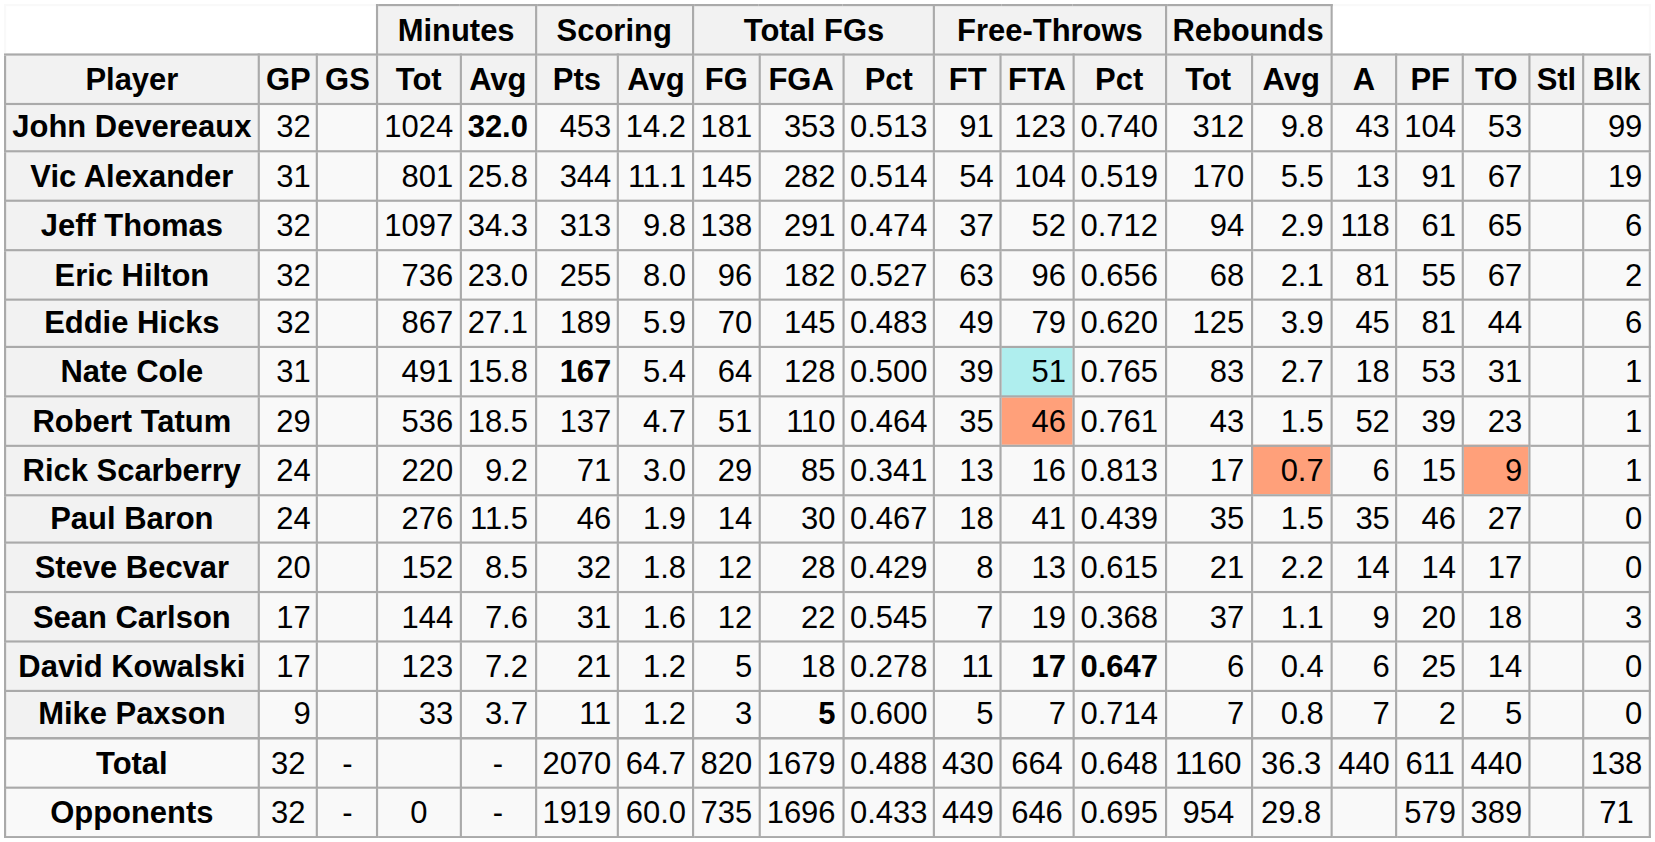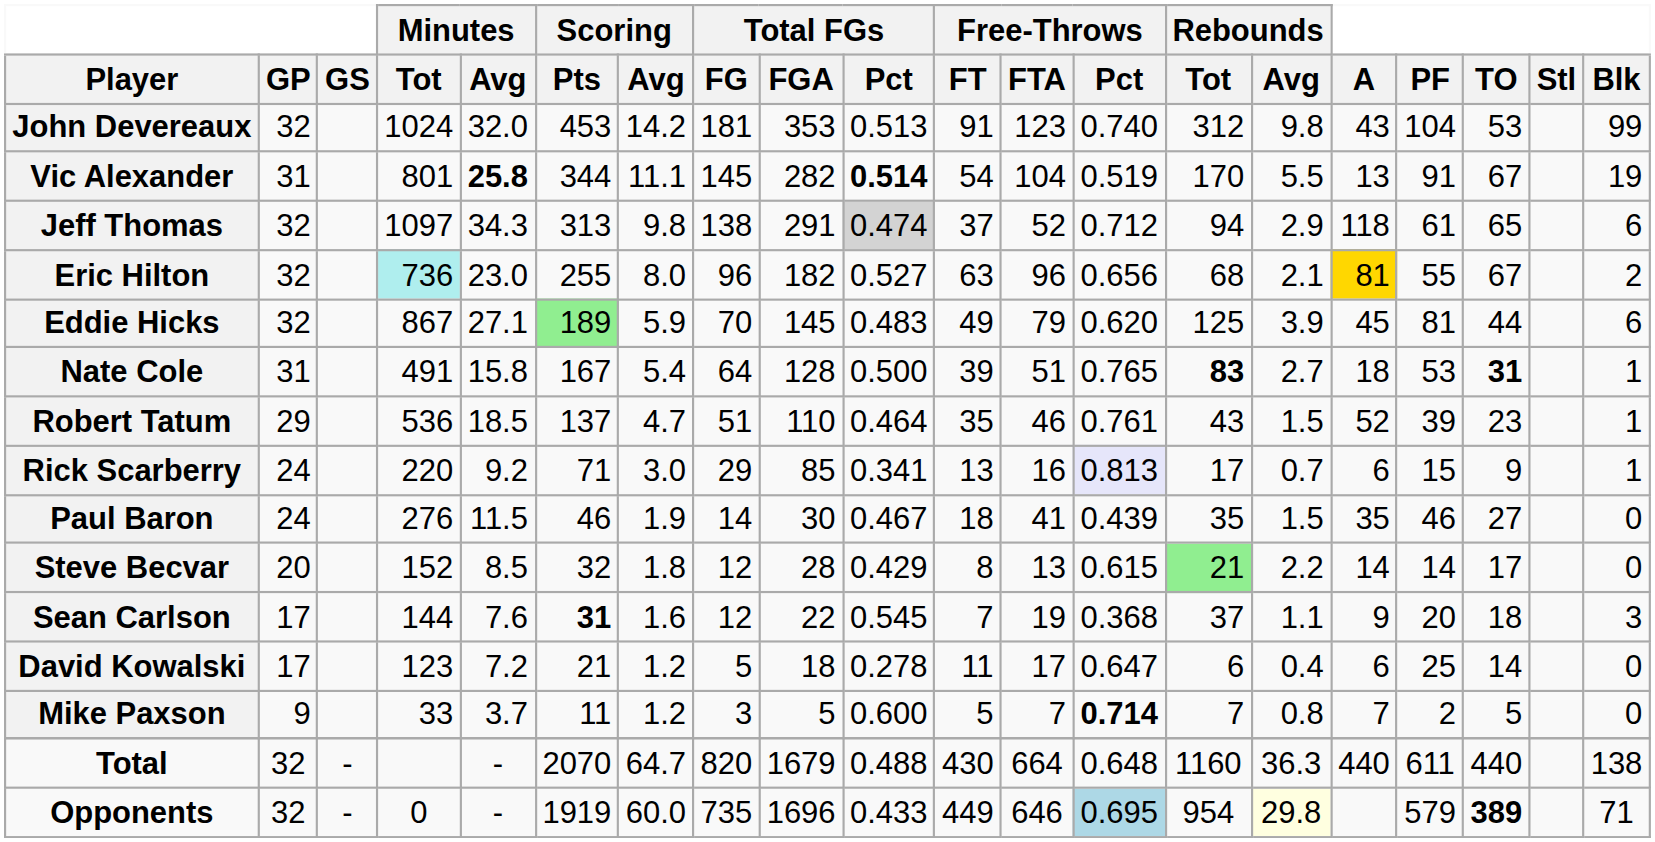(498, 128) bold -> (498, 128) normal
(498, 177) normal -> (498, 177) bold
(889, 177) normal -> (889, 177) bold
(889, 226) no background -> (889, 226) lightgrey background
(427, 274) no background -> (427, 274) paleturquoise background
(1373, 274) no background -> (1373, 274) gold background
(585, 323) no background -> (585, 323) lightgreen background
(585, 372) bold -> (585, 372) normal
(1049, 372) paleturquoise background -> (1049, 372) no background
(1227, 372) normal -> (1227, 372) bold
(1505, 372) normal -> (1505, 372) bold
(1049, 421) lightsalmon background -> (1049, 421) no background
(1119, 470) no background -> (1119, 470) lavender background
(1302, 470) lightsalmon background -> (1302, 470) no background
(1514, 470) lightsalmon background -> (1514, 470) no background
(1227, 568) no background -> (1227, 568) lightgreen background
(594, 617) normal -> (594, 617) bold
(1049, 666) bold -> (1049, 666) normal
(1119, 666) bold -> (1119, 666) normal
(827, 715) bold -> (827, 715) normal
(1119, 715) normal -> (1119, 715) bold
(1119, 813) no background -> (1119, 813) lightblue background
(1291, 813) no background -> (1291, 813) lightyellow background
(1496, 813) normal -> (1496, 813) bold
